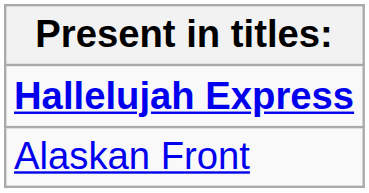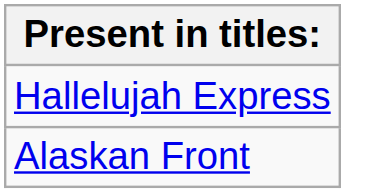(184, 95) bold -> (172, 95) normal
